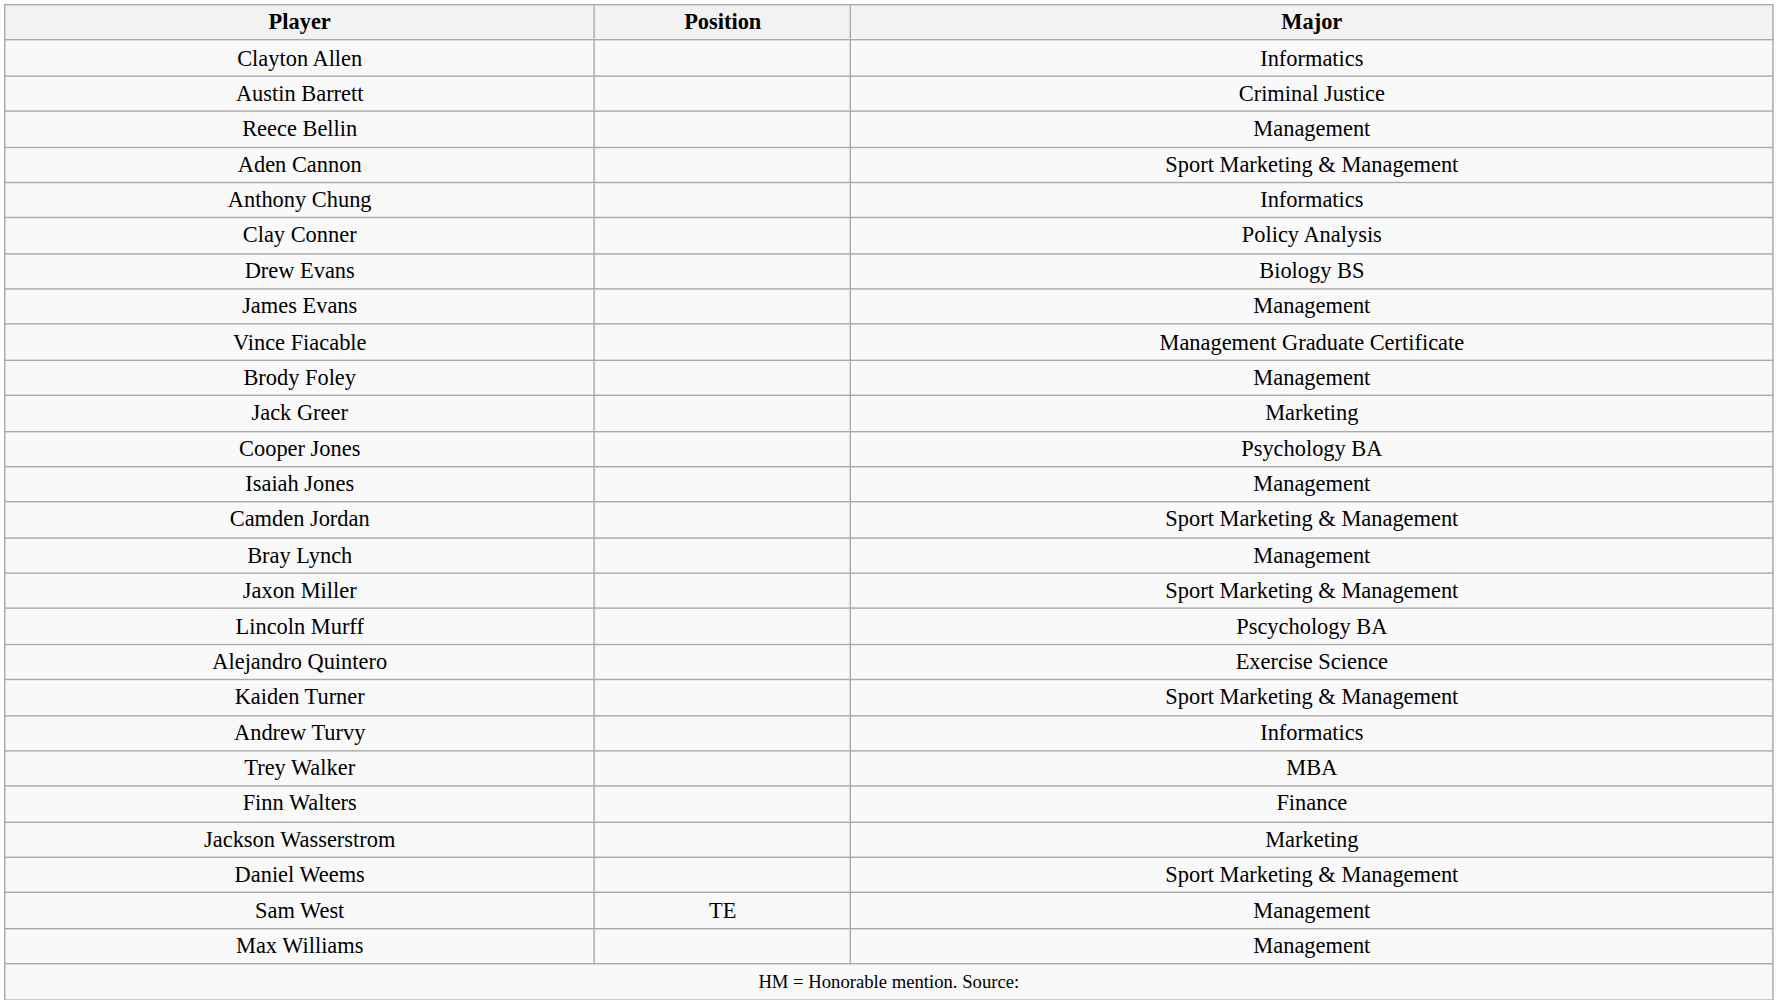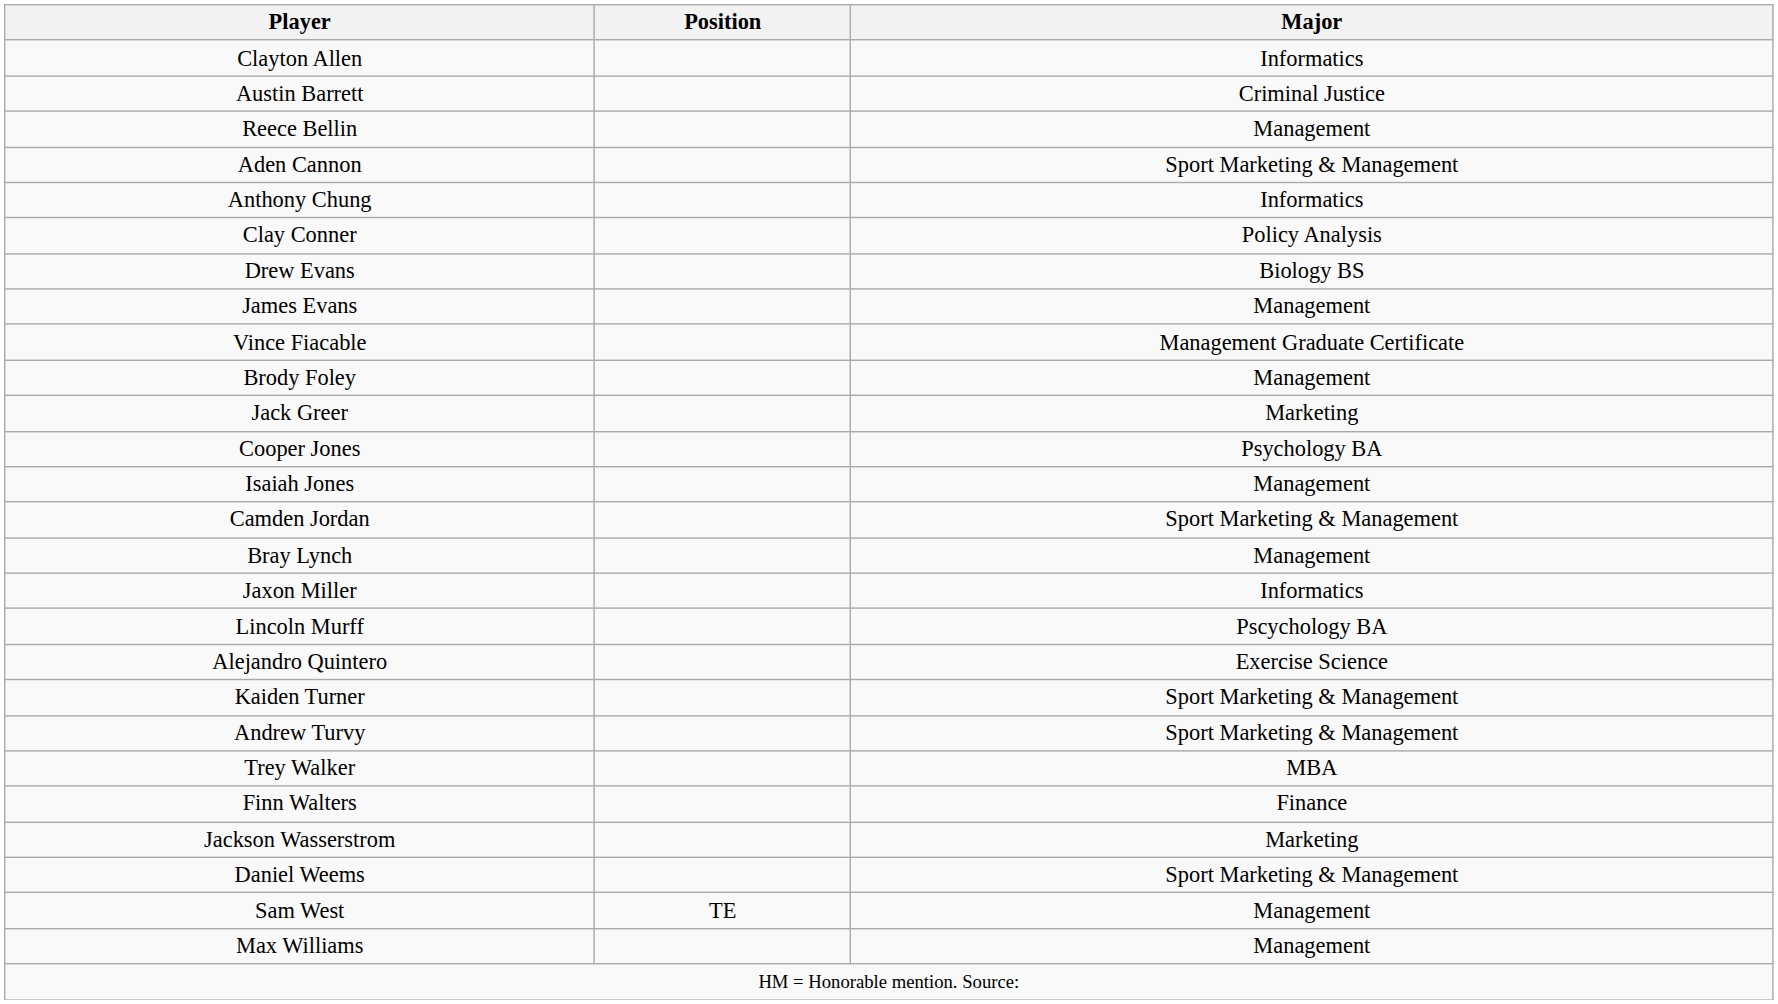(1312, 590) Sport Marketing & Management -> (1312, 590) Informatics
(1312, 732) Informatics -> (1312, 732) Sport Marketing & Management
